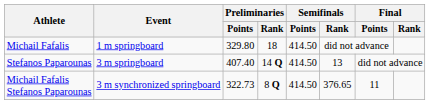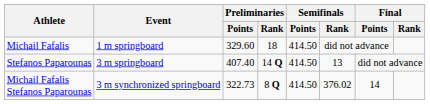(240, 46) 329.80 -> (240, 46) 329.60
(337, 85) 376.65 -> (337, 85) 376.02
(375, 85) 11 -> (375, 85) 14
